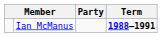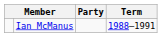(132, 26) bold -> (132, 26) normal
